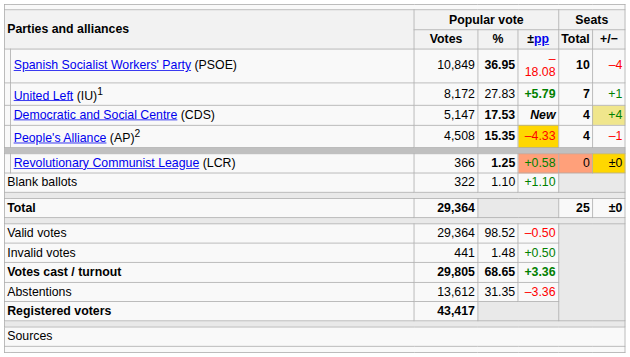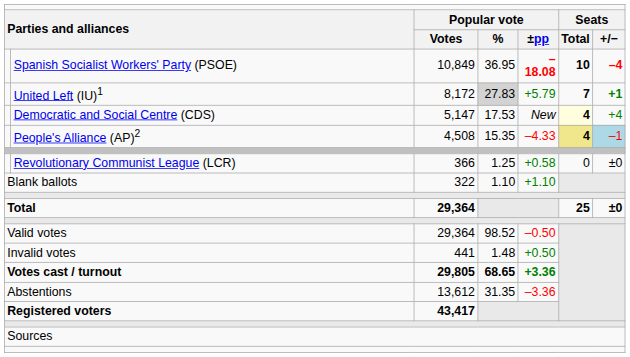(500, 65) bold -> (500, 65) normal
(540, 65) normal -> (540, 65) bold
(616, 65) normal -> (616, 65) bold
(500, 94) no background -> (500, 94) lightgrey background
(540, 94) bold -> (540, 94) normal
(615, 94) normal -> (615, 94) bold
(500, 115) bold -> (500, 115) normal
(543, 115) bold -> (543, 115) normal
(586, 115) no background -> (586, 115) lightyellow background
(615, 115) khaki background -> (615, 115) no background
(500, 136) bold -> (500, 136) normal
(540, 136) gold background -> (540, 136) no background
(586, 136) no background -> (586, 136) khaki background
(616, 136) no background -> (616, 136) lightblue background
(503, 163) bold -> (503, 163) normal
(540, 163) lightsalmon background -> (540, 163) no background
(586, 163) lightsalmon background -> (586, 163) no background
(616, 163) gold background -> (616, 163) no background
